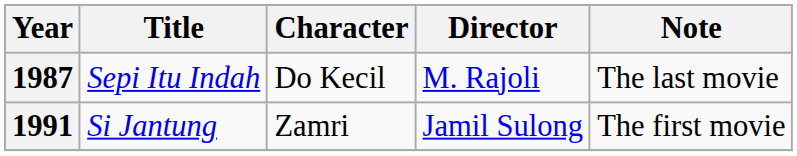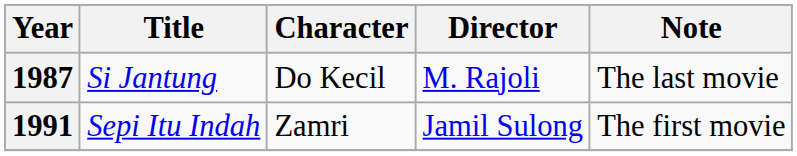(174, 77) Sepi Itu Indah -> (152, 77) Si Jantung
(152, 125) Si Jantung -> (174, 125) Sepi Itu Indah
